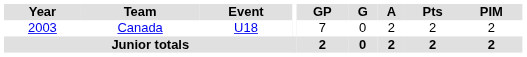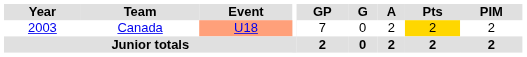(246, 28) no background -> (246, 28) lightsalmon background
(433, 28) no background -> (433, 28) gold background
